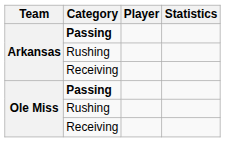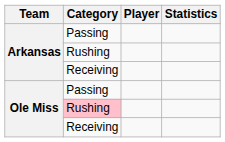(89, 33) bold -> (87, 33) normal
(89, 89) bold -> (87, 89) normal
(88, 108) no background -> (88, 108) pink background
